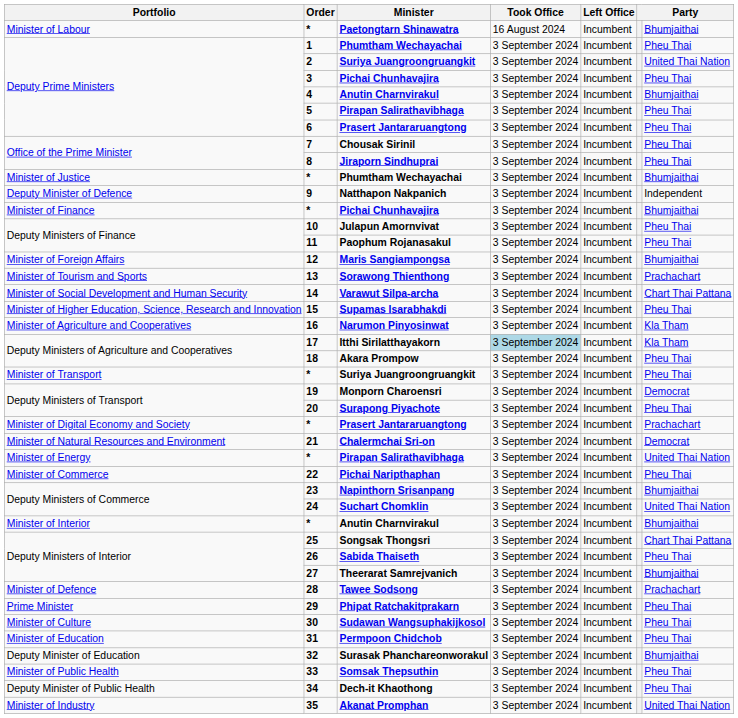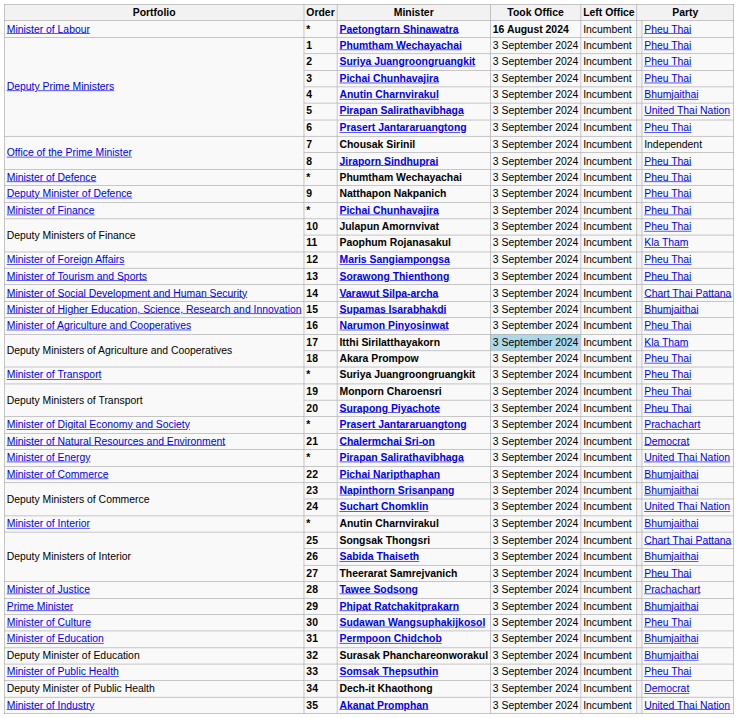(529, 29) normal -> (531, 29) bold
(671, 29) Bhumjaithai -> (668, 29) Pheu Thai
(687, 62) United Thai Nation -> (668, 62) Pheu Thai
(668, 111) Pheu Thai -> (687, 111) United Thai Nation
(668, 144) Pheu Thai -> (673, 144) Independent
(48, 177) Minister of Justice -> (52, 177) Minister of Defence
(671, 177) Bhumjaithai -> (668, 177) Pheu Thai
(673, 194) Independent -> (668, 194) Pheu Thai
(671, 210) Bhumjaithai -> (668, 210) Pheu Thai
(668, 243) Pheu Thai -> (666, 243) Kla Tham
(671, 260) Bhumjaithai -> (668, 260) Pheu Thai
(672, 276) Prachachart -> (668, 276) Pheu Thai
(668, 309) Pheu Thai -> (671, 309) Bhumjaithai
(666, 326) Kla Tham -> (668, 326) Pheu Thai
(667, 392) Democrat -> (668, 392) Pheu Thai
(668, 474) Pheu Thai -> (671, 474) Bhumjaithai
(668, 557) Pheu Thai -> (671, 557) Bhumjaithai
(671, 573) Bhumjaithai -> (668, 573) Pheu Thai
(52, 590) Minister of Defence -> (48, 590) Minister of Justice
(668, 606) Pheu Thai -> (671, 606) Bhumjaithai
(668, 639) Pheu Thai -> (671, 639) Bhumjaithai
(668, 688) Pheu Thai -> (667, 688) Democrat
